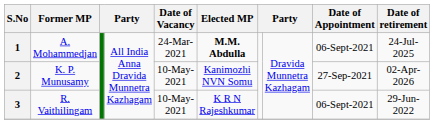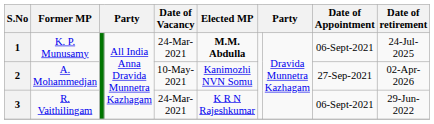(65, 47) A. Mohammedjan -> (65, 47) K. P. Munusamy
(65, 76) K. P. Munusamy -> (65, 76) A. Mohammedjan
(176, 104) 10-May-2021 -> (176, 104) 24-Mar-2021
